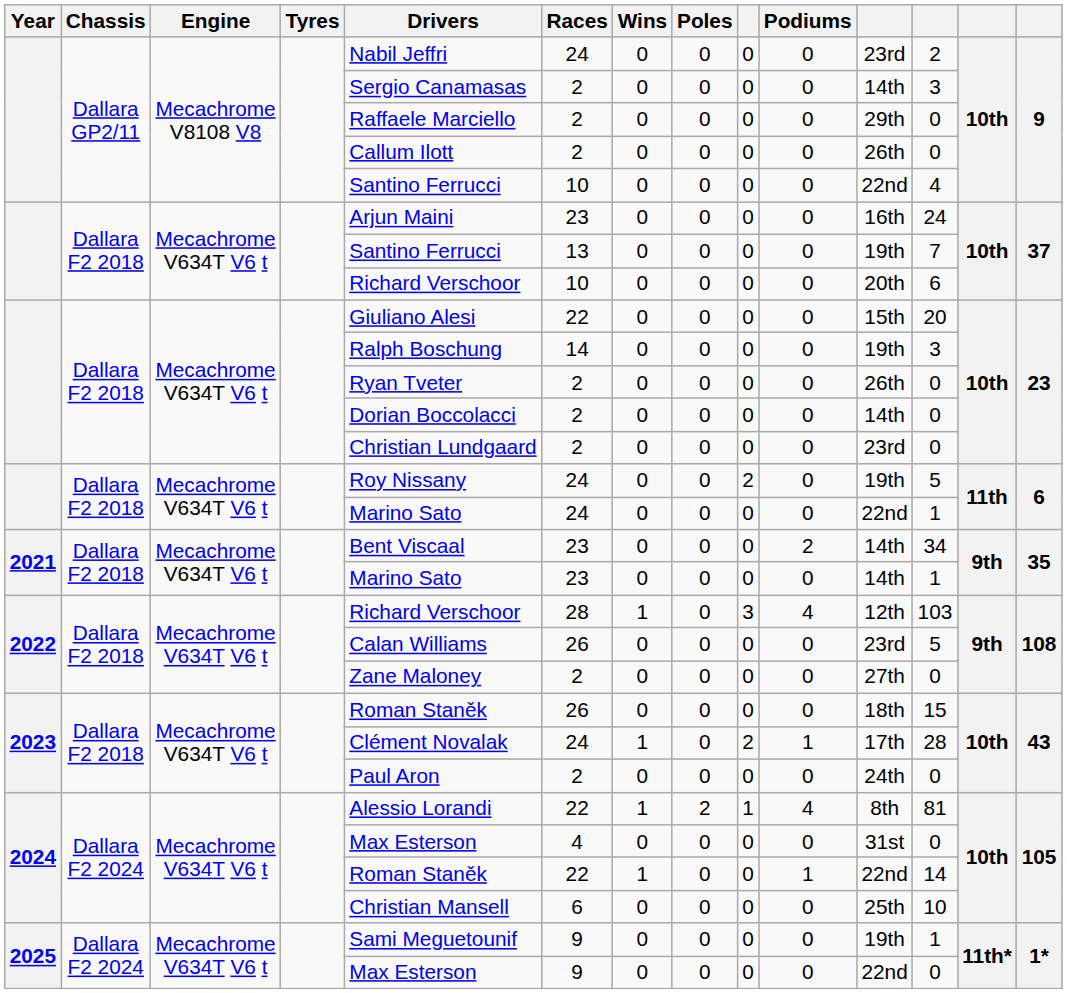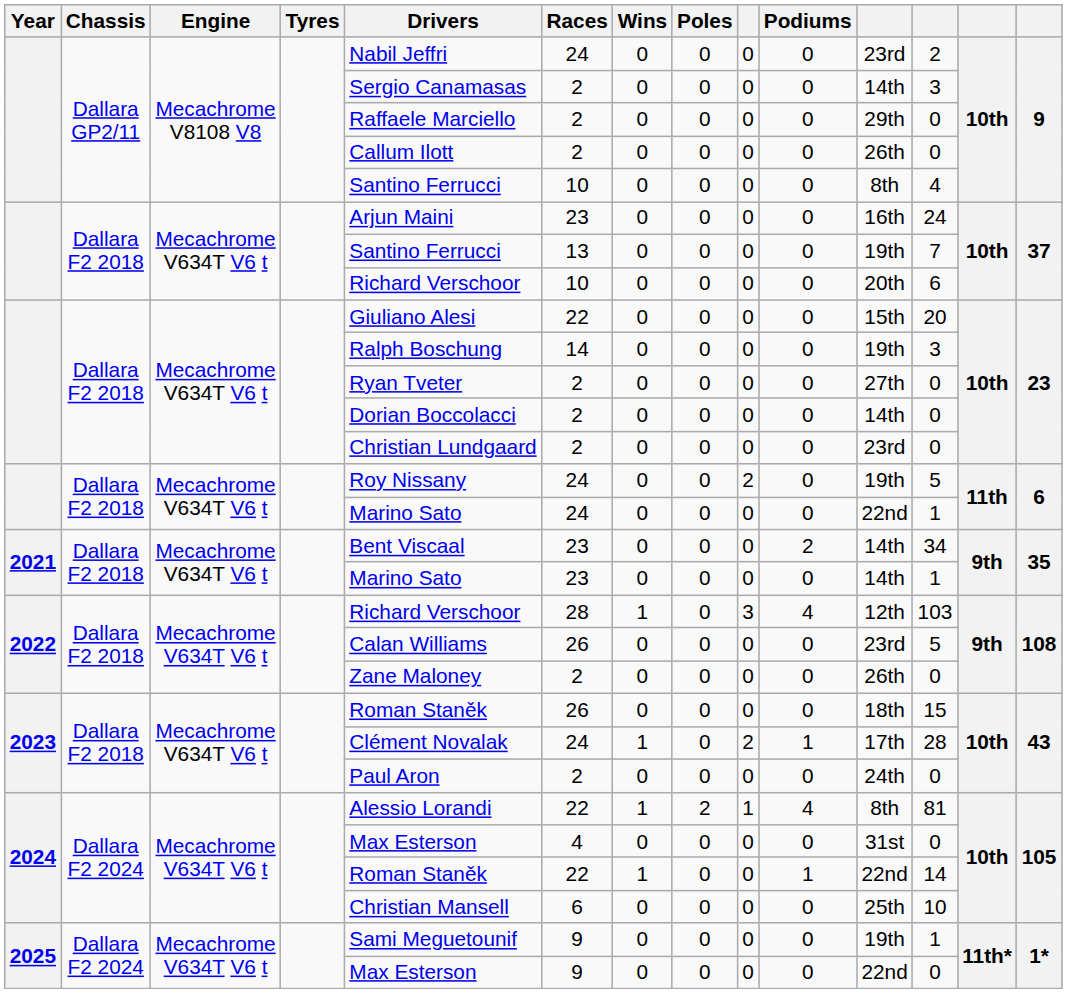(885, 185) 22nd -> (885, 185) 8th
(885, 382) 26th -> (885, 382) 27th
(885, 677) 27th -> (885, 677) 26th
